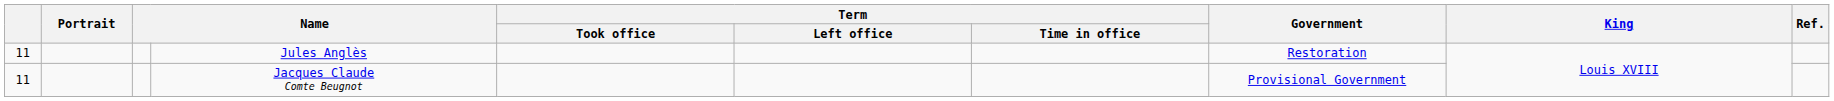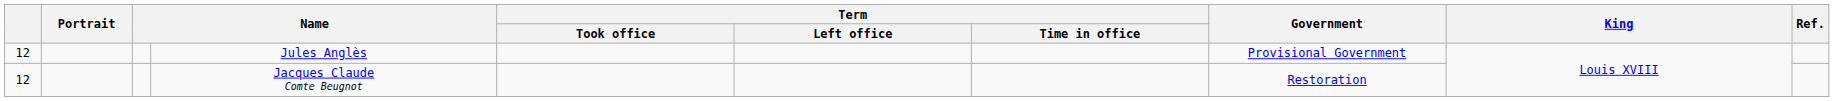(23, 53) 11 -> (23, 53) 12
(1327, 53) Restoration -> (1327, 53) Provisional Government
(23, 80) 11 -> (23, 80) 12
(1327, 80) Provisional Government -> (1327, 80) Restoration
